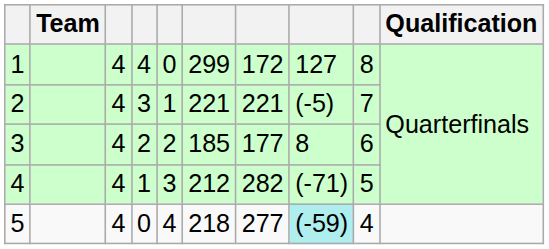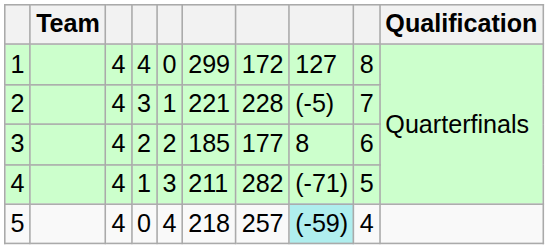(263, 104) 221 -> (263, 104) 228
(209, 183) 212 -> (208, 183) 211
(263, 223) 277 -> (263, 223) 257
